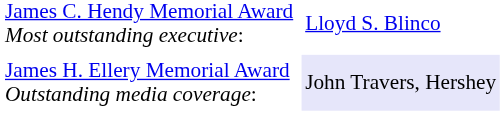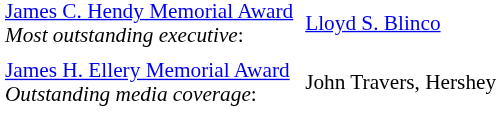(401, 82) lavender background -> (401, 82) no background
